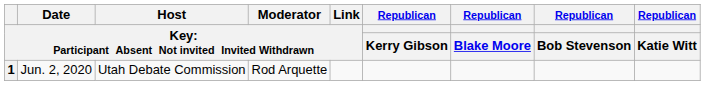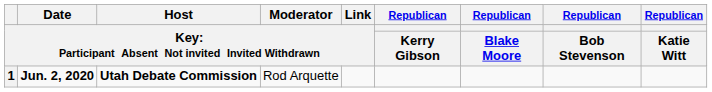(56, 70) normal -> (57, 76) bold
(172, 70) normal -> (179, 76) bold
